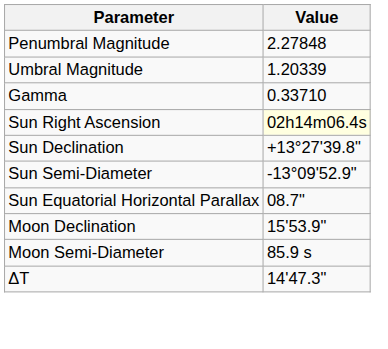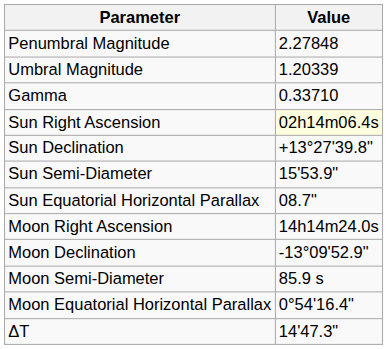(312, 174) -13°09'52.9" -> (309, 174) 15'53.9"
+ row: (90, 226)
(297, 226) 15'53.9" -> (324, 252) -13°09'52.9"
+ row: (140, 305)
